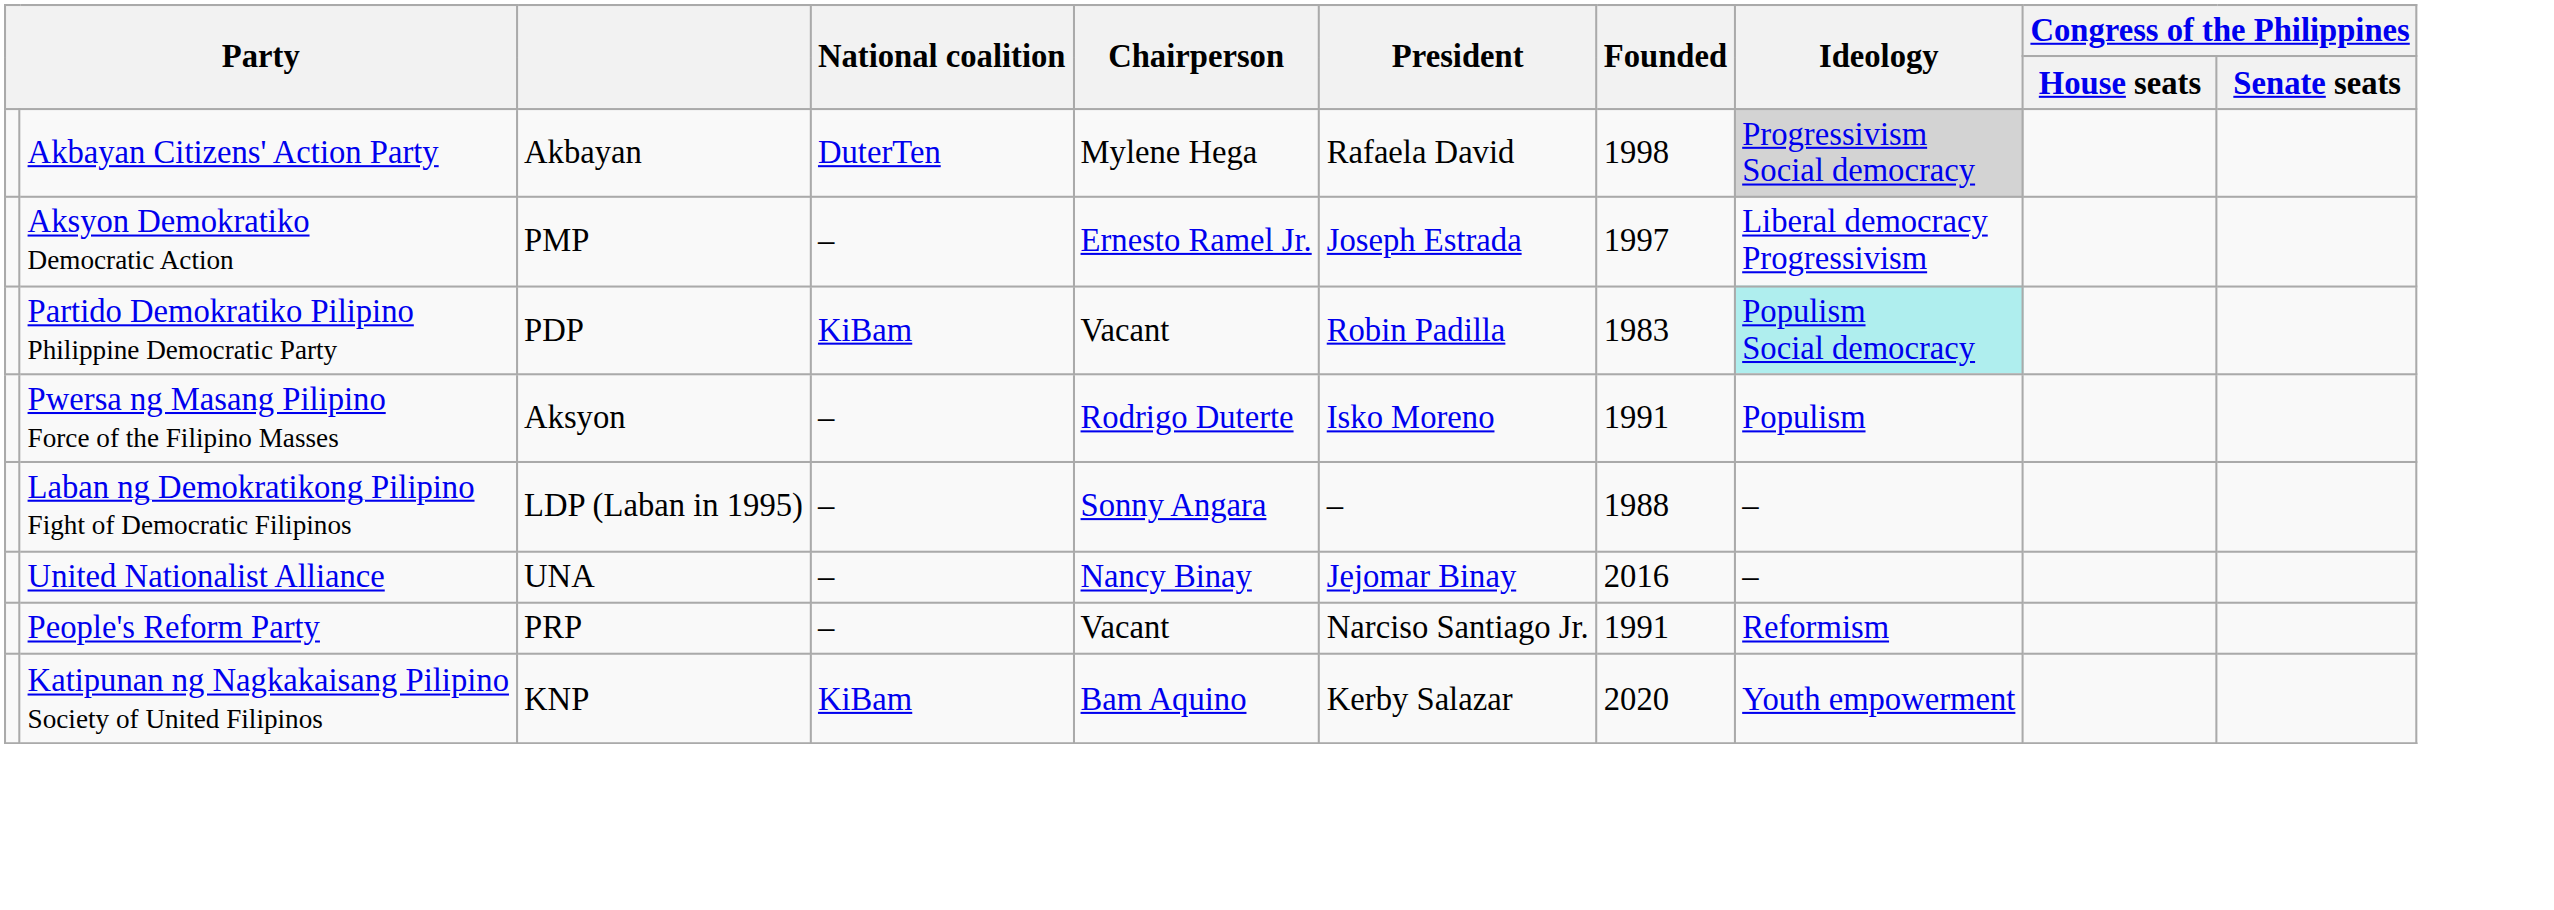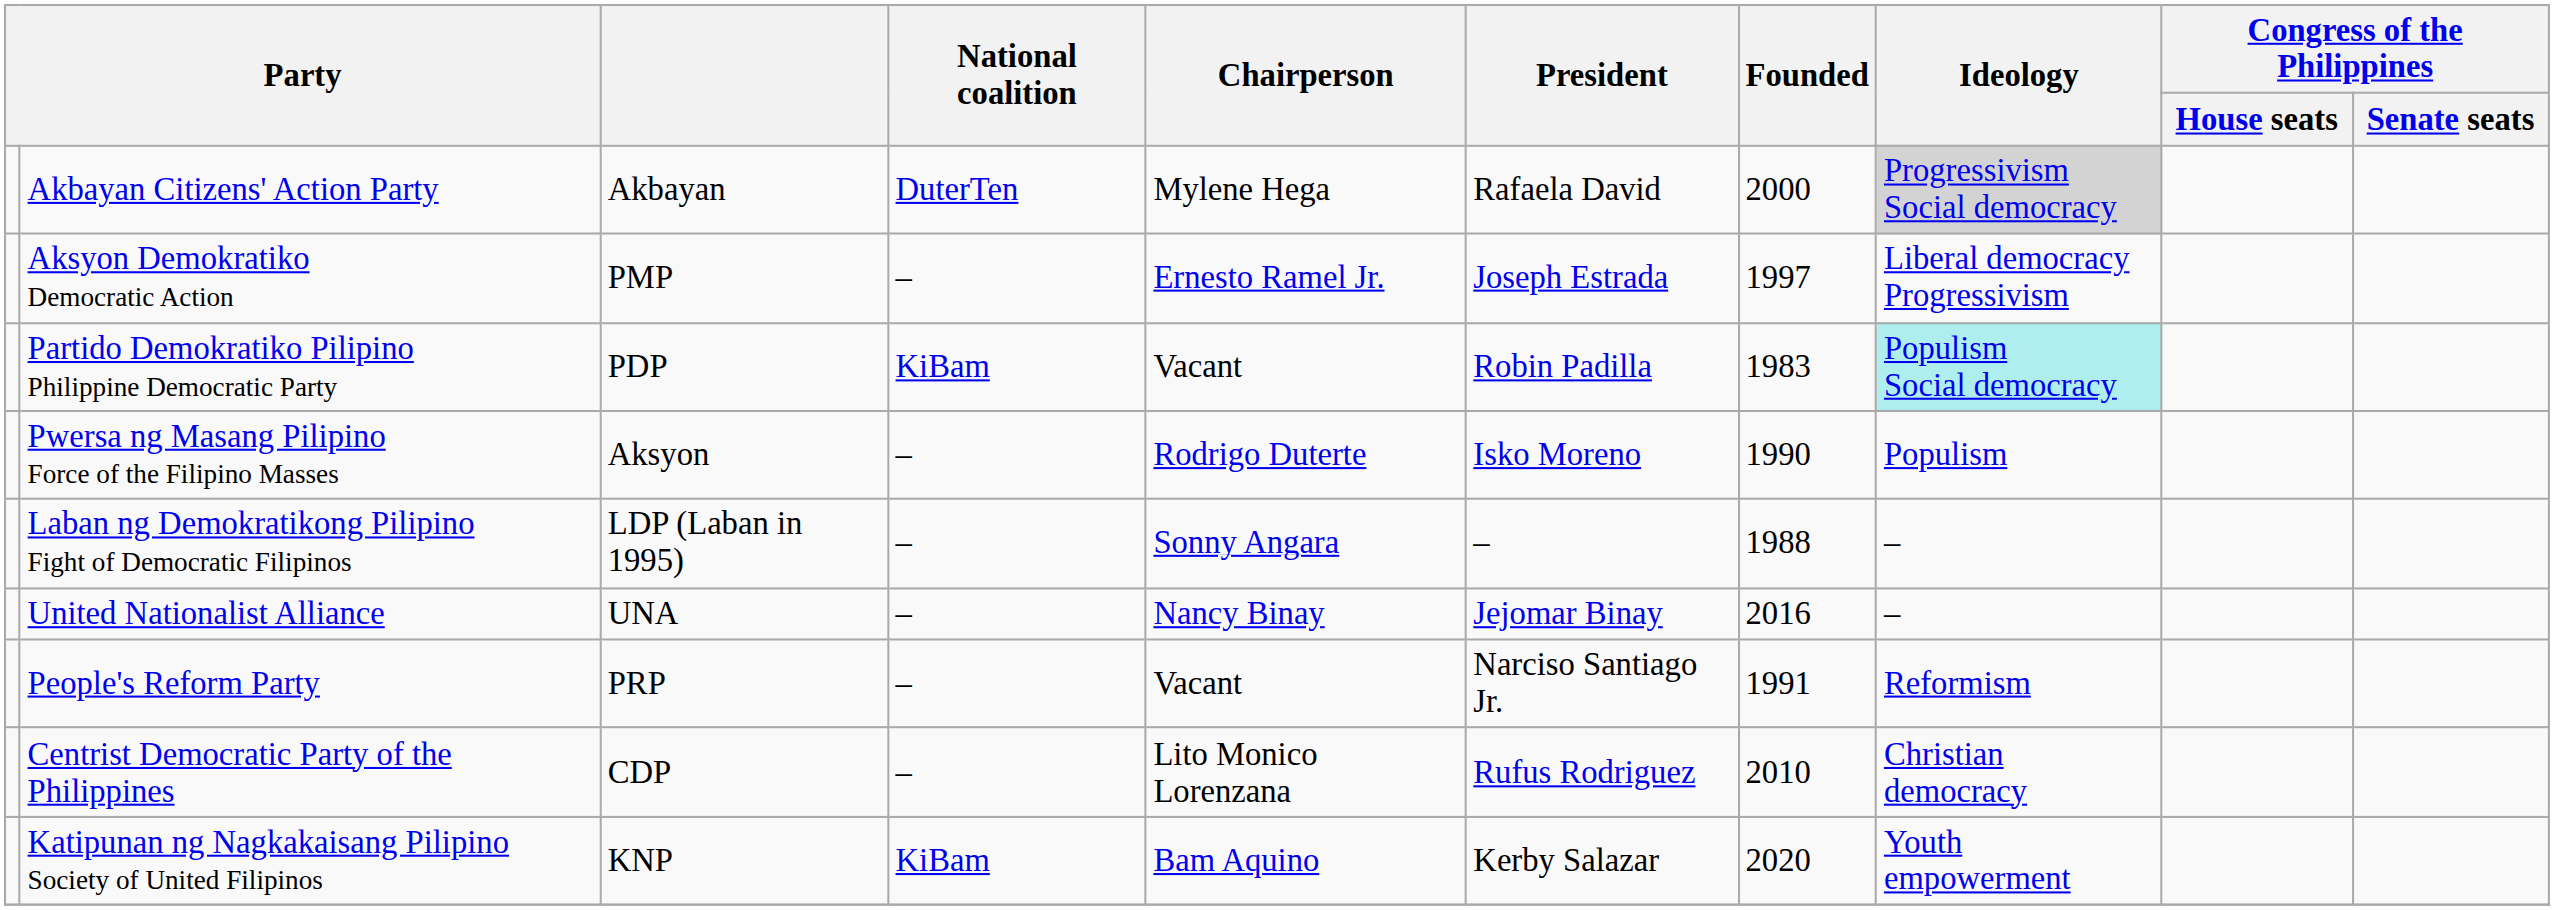(1636, 152) 1998 -> (1778, 188) 2000
(1636, 417) 1991 -> (1778, 454) 1990
+ row: (240, 771)
